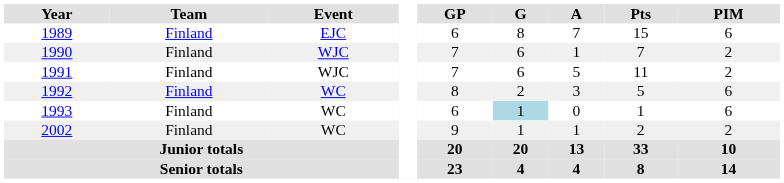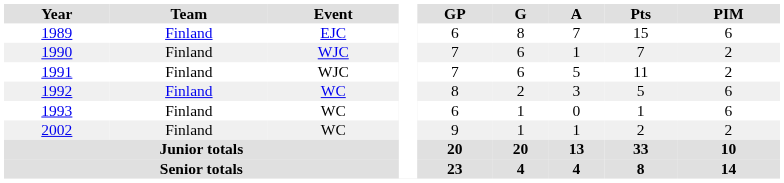(521, 110) lightblue background -> (521, 110) no background
